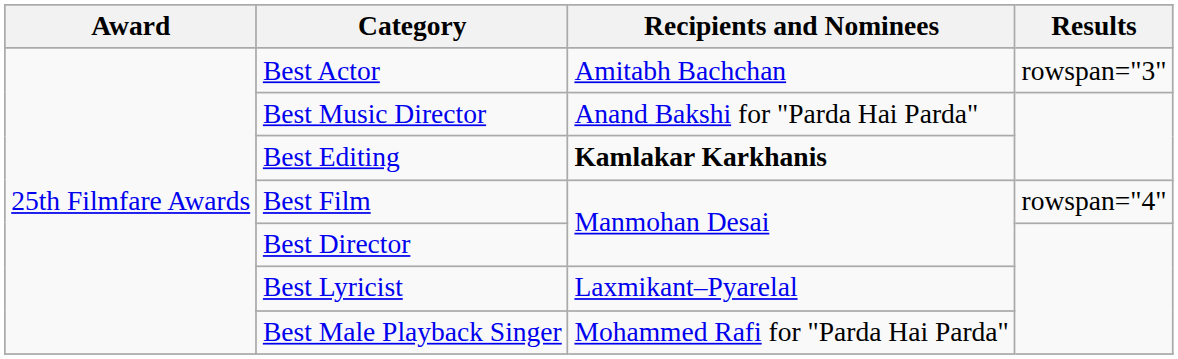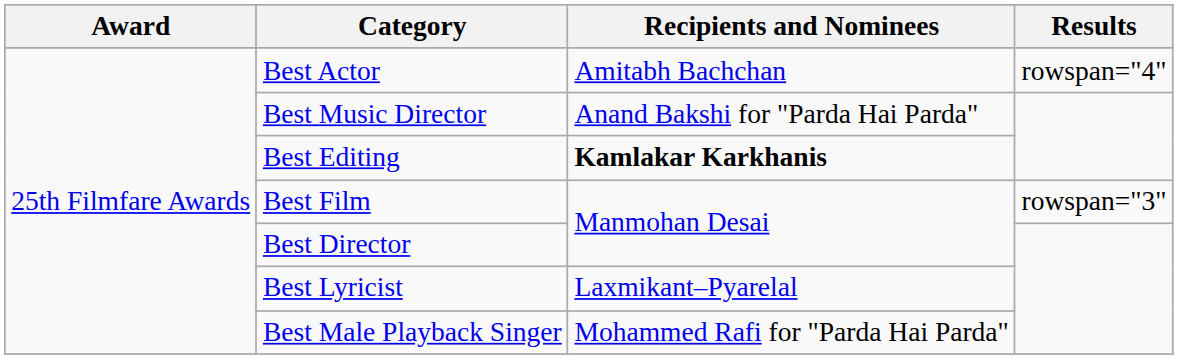(1094, 69) rowspan="3" -> (1094, 69) rowspan="4"
(1094, 200) rowspan="4" -> (1094, 200) rowspan="3"
